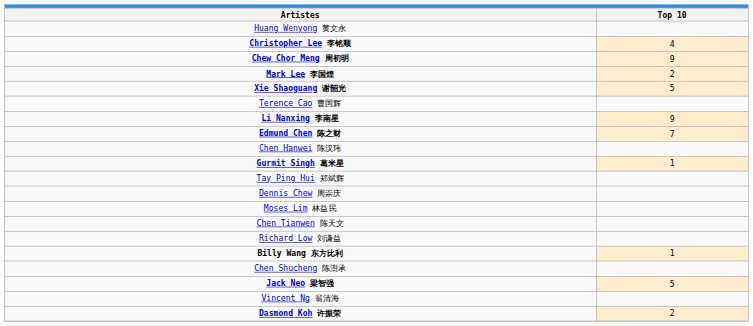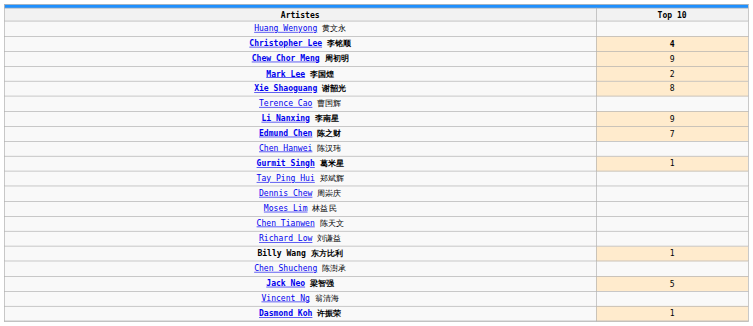(672, 44) normal -> (672, 44) bold
(672, 89) 5 -> (672, 89) 8
(672, 314) 2 -> (672, 314) 1
